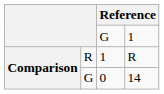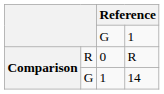(103, 57) 1 -> (103, 57) 0
(103, 78) 0 -> (103, 78) 1
